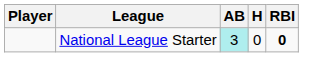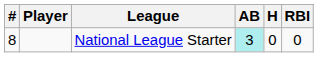+ column: (12, 16)
(282, 39) bold -> (297, 39) normal
